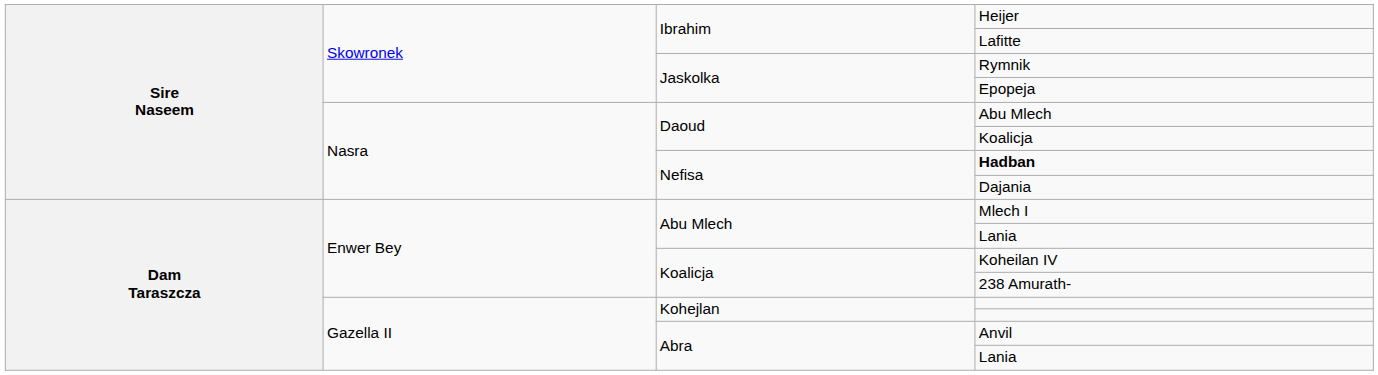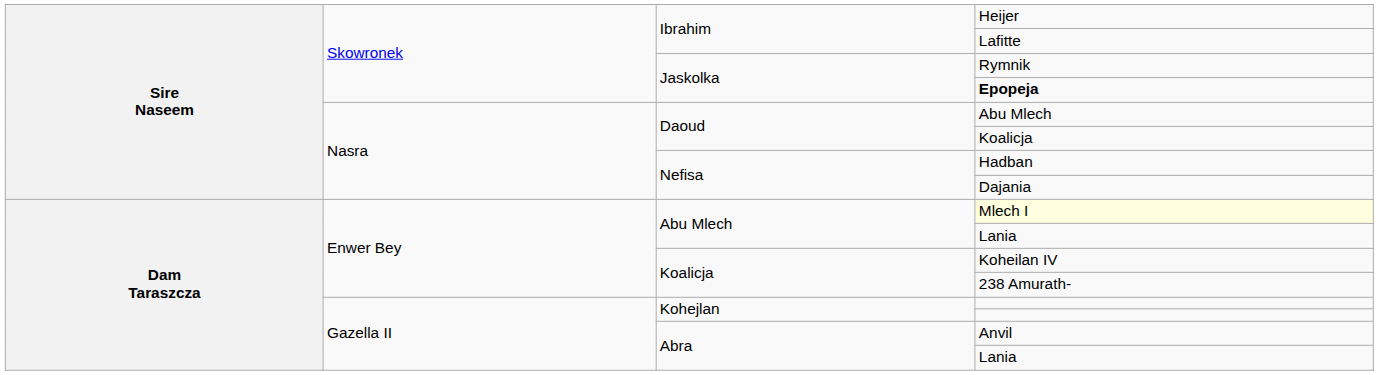(1007, 89) normal -> (1009, 89) bold
(1007, 162) bold -> (1006, 162) normal
(1004, 211) no background -> (1004, 211) lightyellow background
